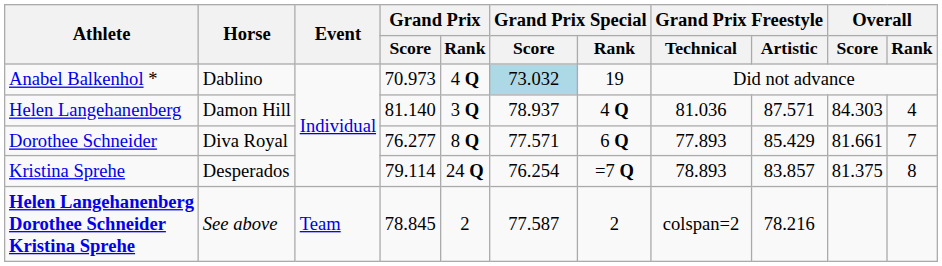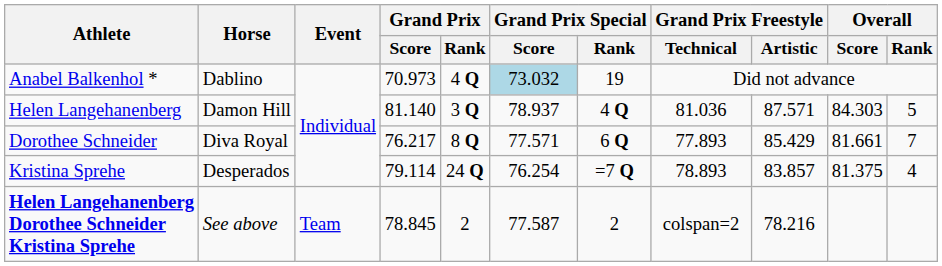(912, 110) 4 -> (912, 110) 5
(410, 141) 76.277 -> (410, 141) 76.217
(912, 171) 8 -> (912, 171) 4
